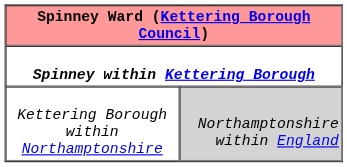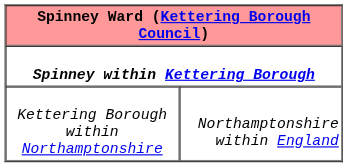(268, 132) lightgrey background -> (268, 132) no background
